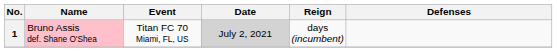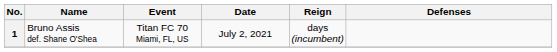(62, 33) pink background -> (62, 33) no background
(245, 33) lightgrey background -> (245, 33) no background
